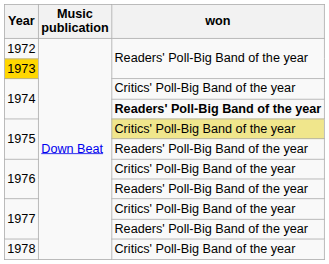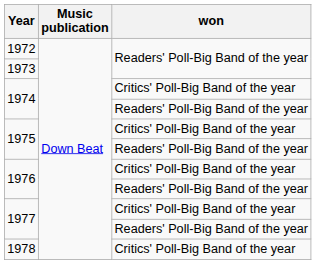(21, 68) gold background -> (21, 68) no background
(218, 108) bold -> (211, 108) normal
(205, 128) khaki background -> (205, 128) no background
